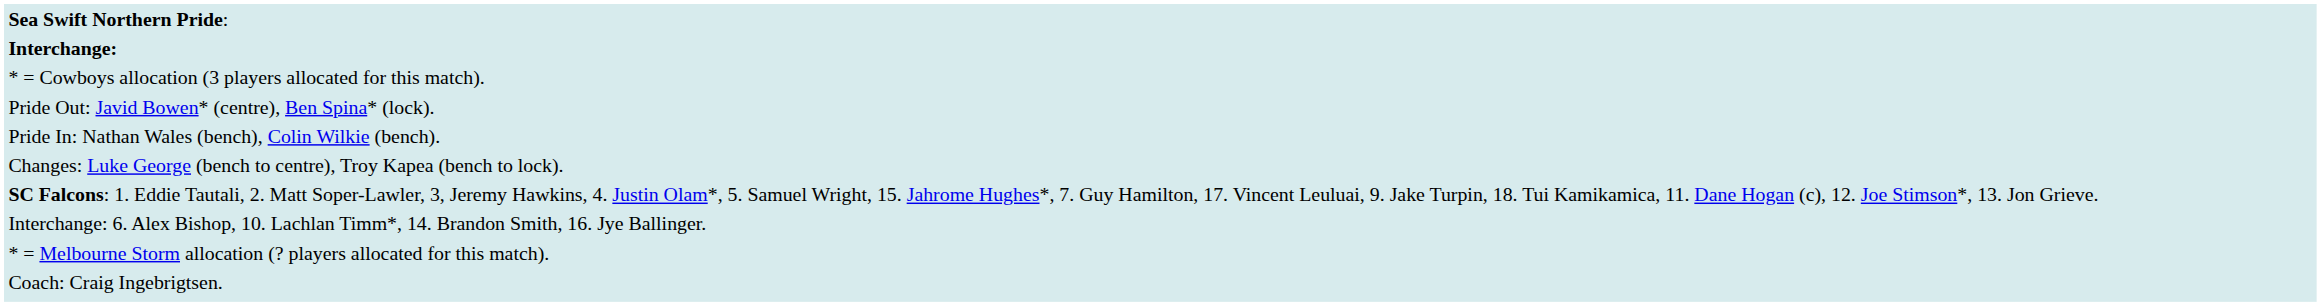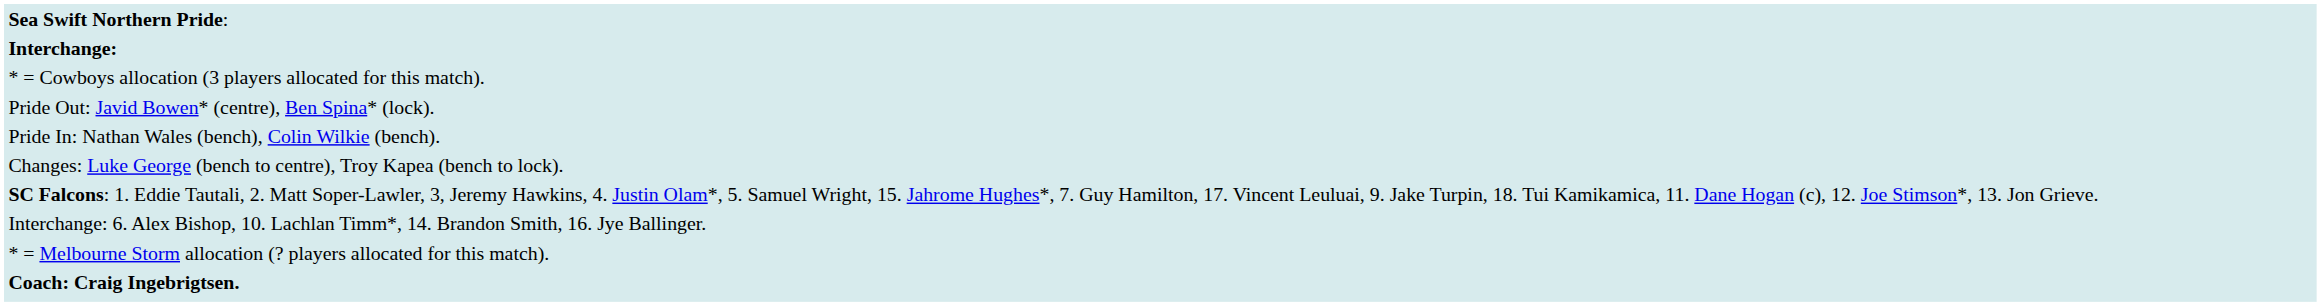(116, 282) normal -> (124, 282) bold
